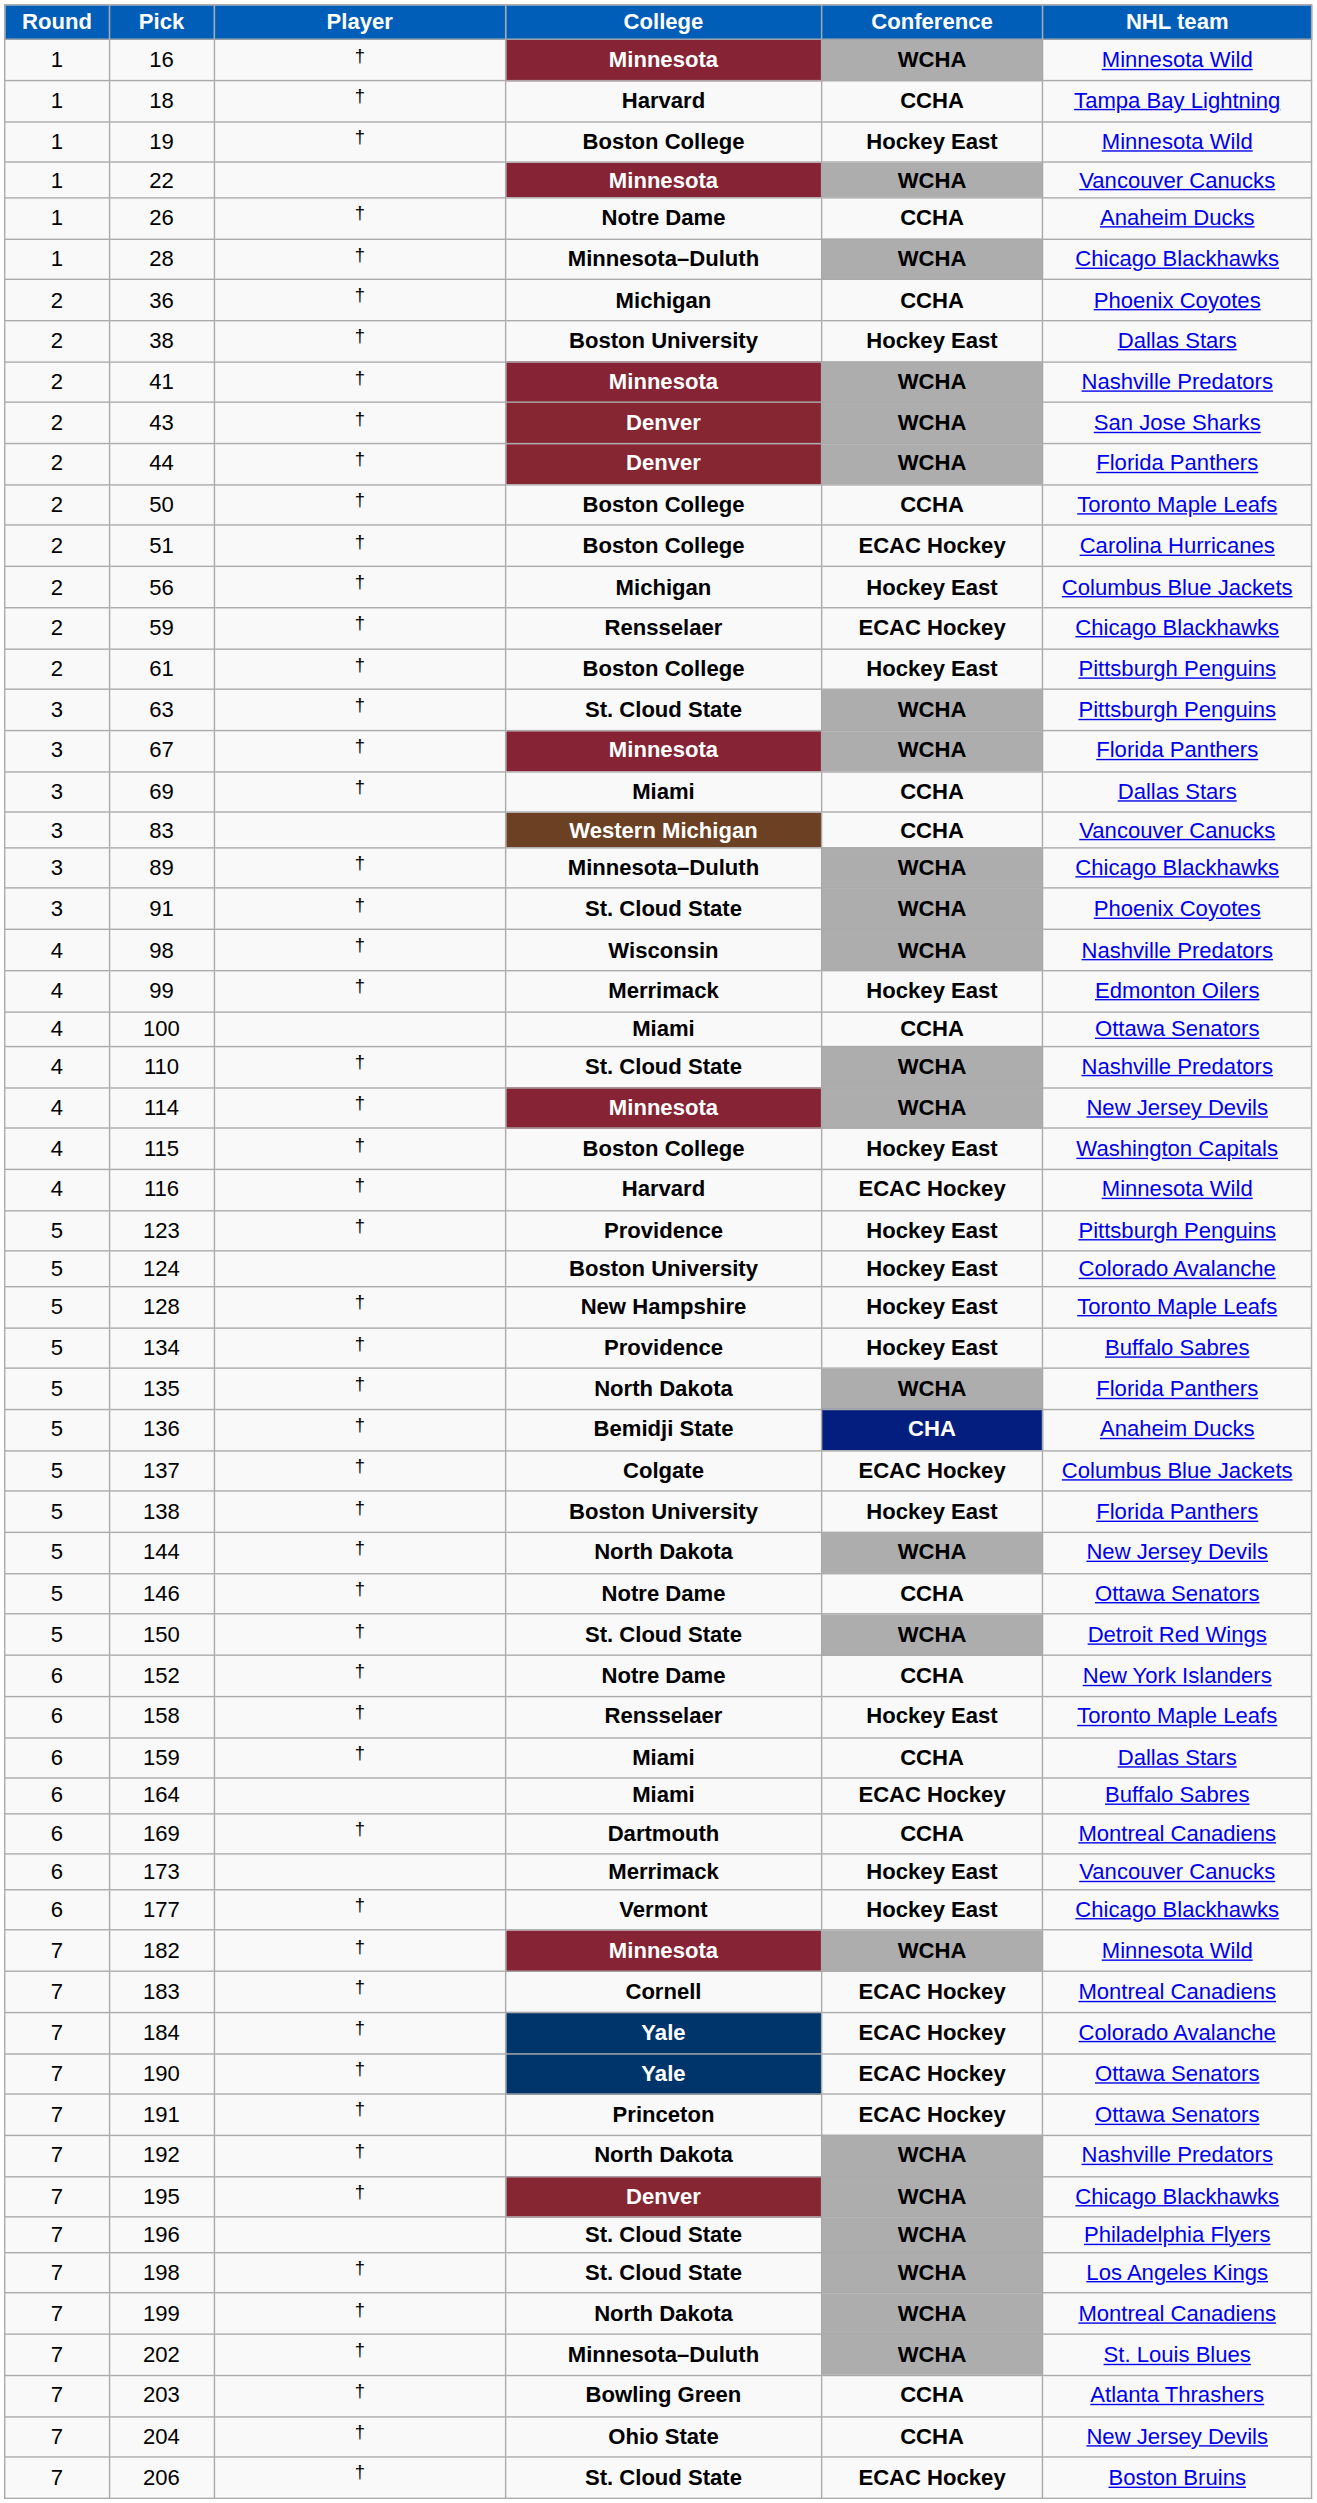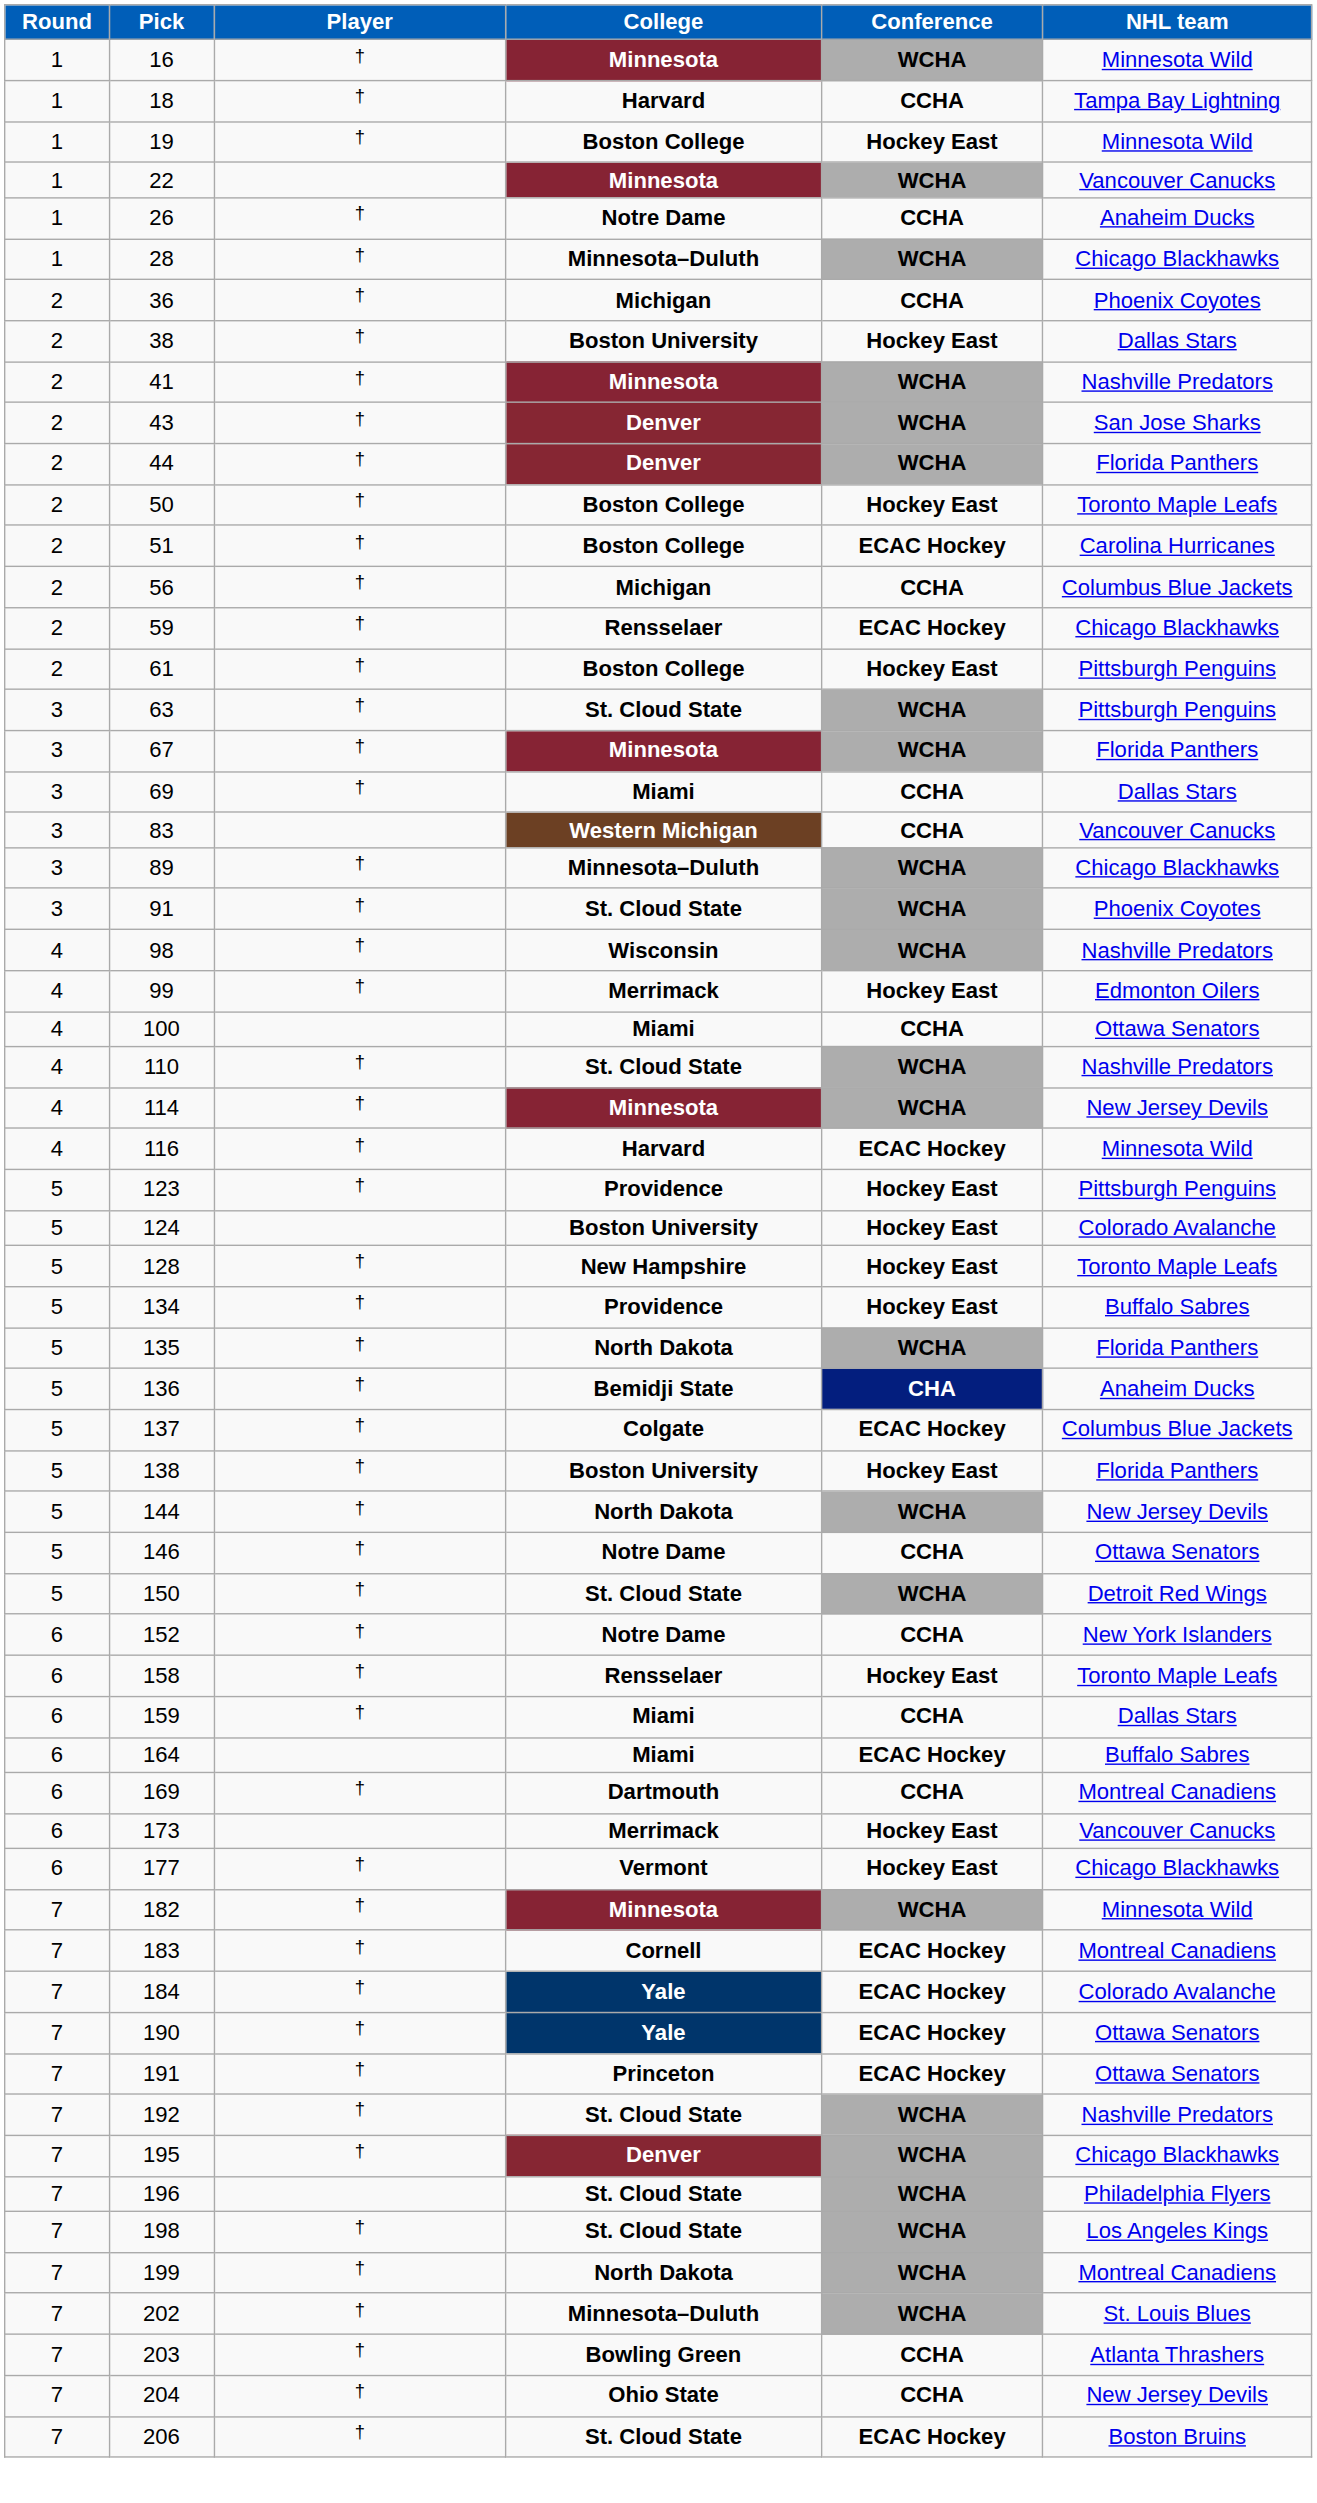(932, 504) CCHA -> (932, 504) Hockey East
(932, 586) Hockey East -> (932, 586) CCHA
- row: (161, 1148)
(663, 2155) North Dakota -> (663, 2114) St. Cloud State
